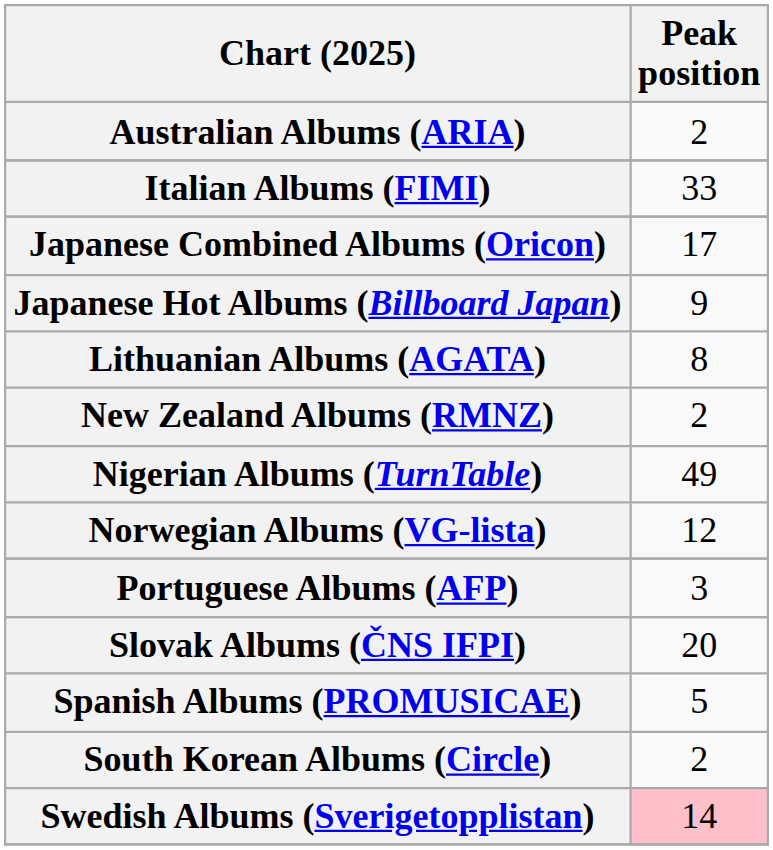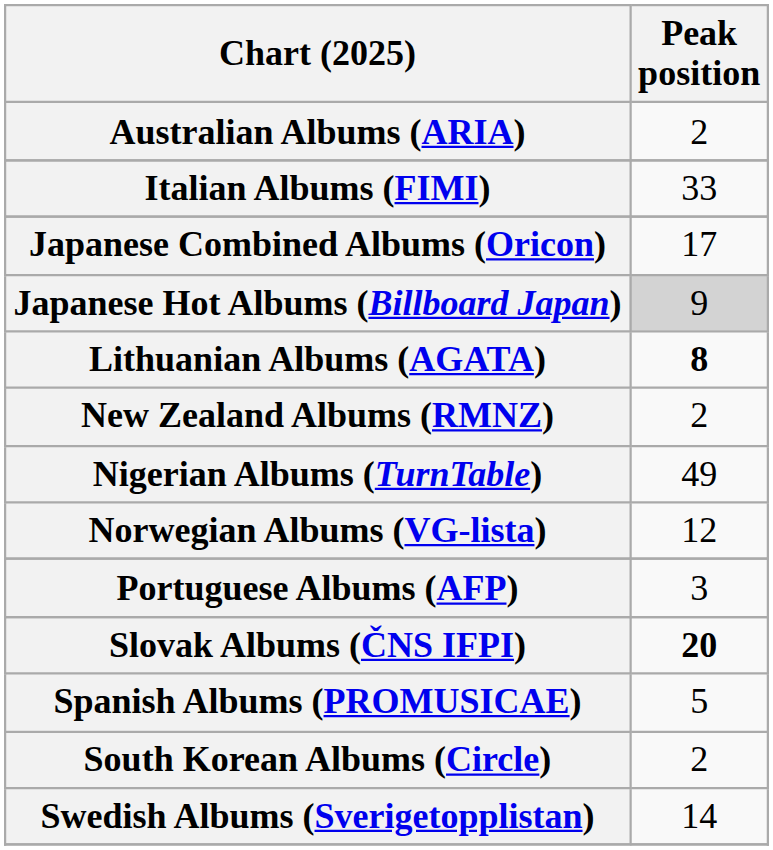(699, 301) no background -> (699, 301) lightgrey background
(699, 359) normal -> (699, 359) bold
(699, 644) normal -> (699, 644) bold
(699, 815) pink background -> (699, 815) no background
